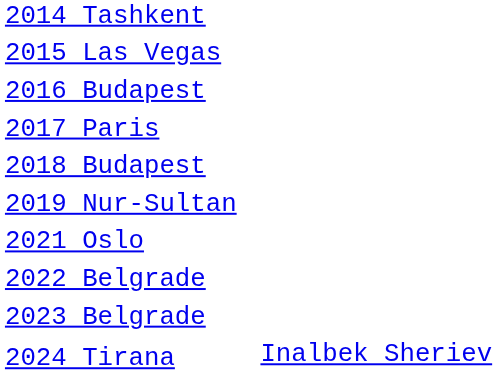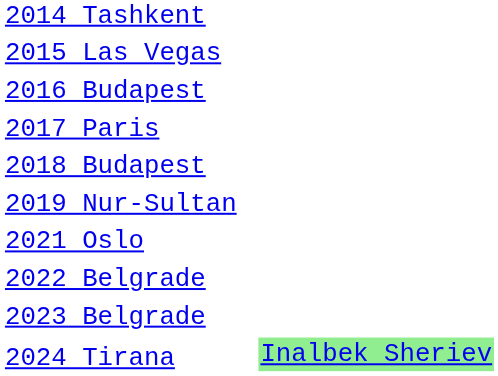(376, 354) no background -> (376, 354) lightgreen background
